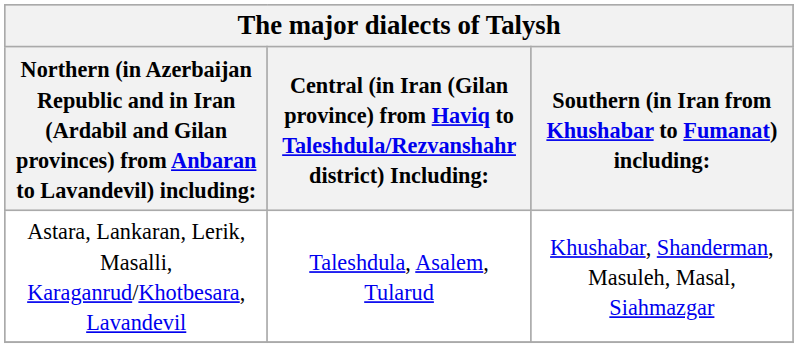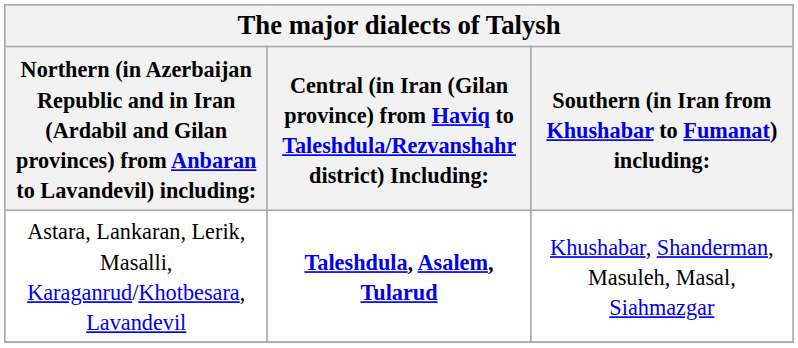(399, 277) normal -> (399, 275) bold
